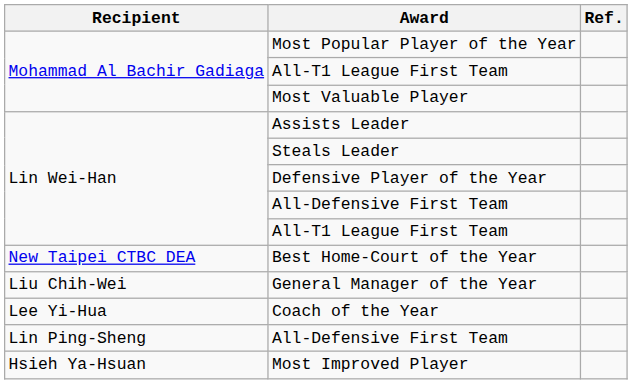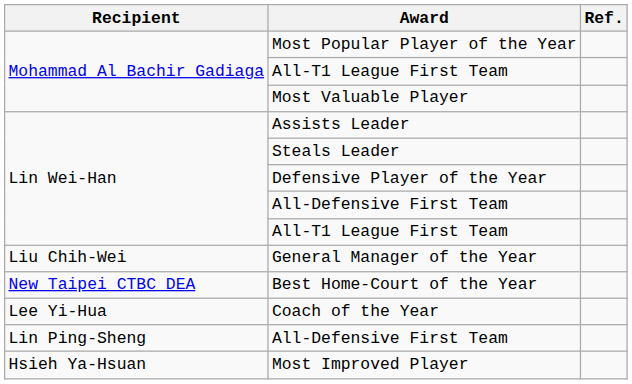rows swapped: (102, 258) <-> (68, 285)
